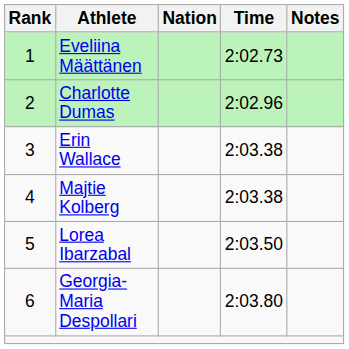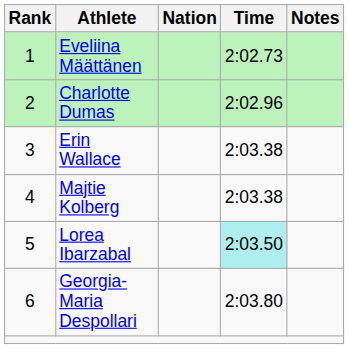(254, 244) no background -> (254, 244) paleturquoise background
